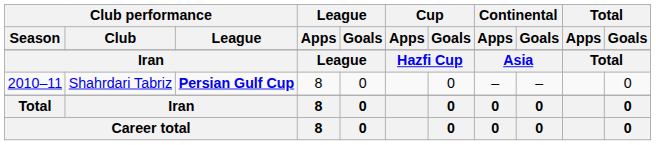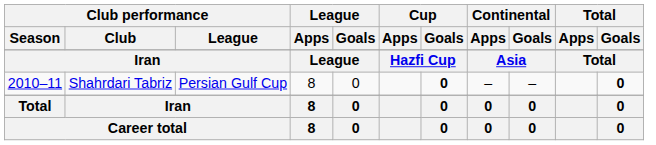(236, 83) bold -> (233, 83) normal
(451, 83) normal -> (444, 83) bold
(628, 83) normal -> (621, 83) bold
